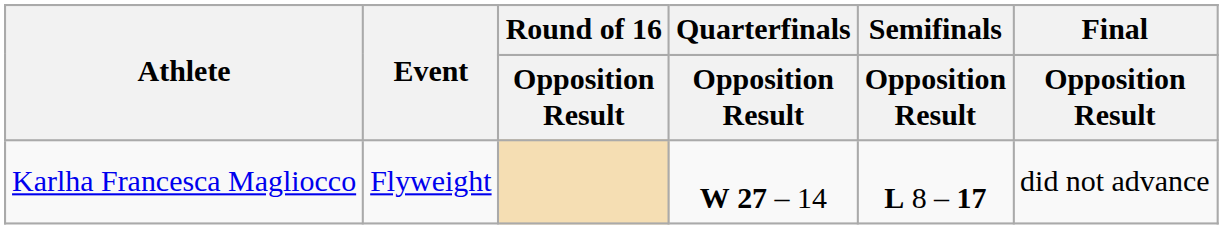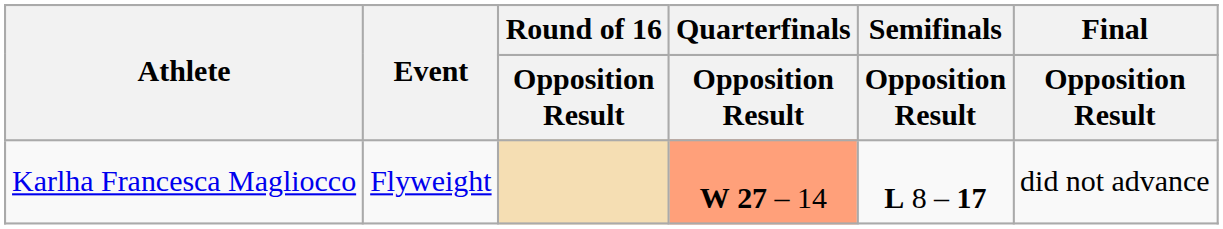(763, 199) no background -> (763, 199) lightsalmon background
